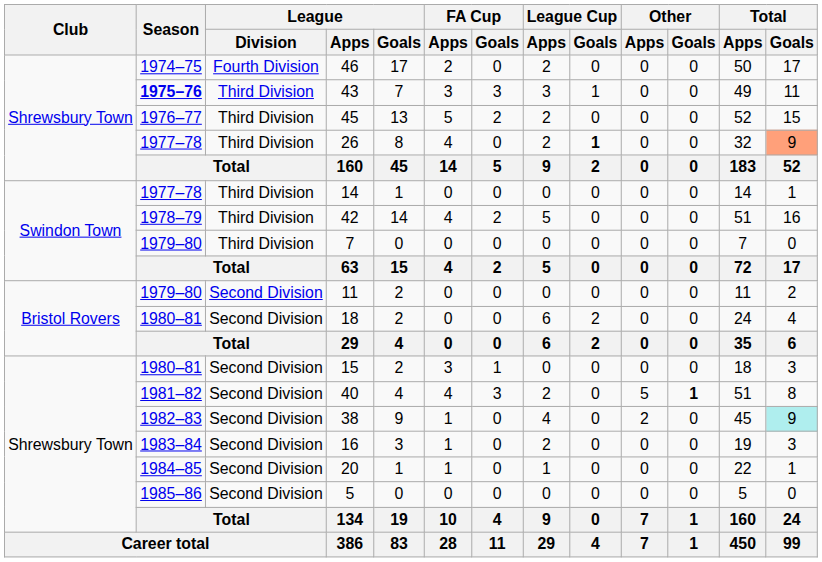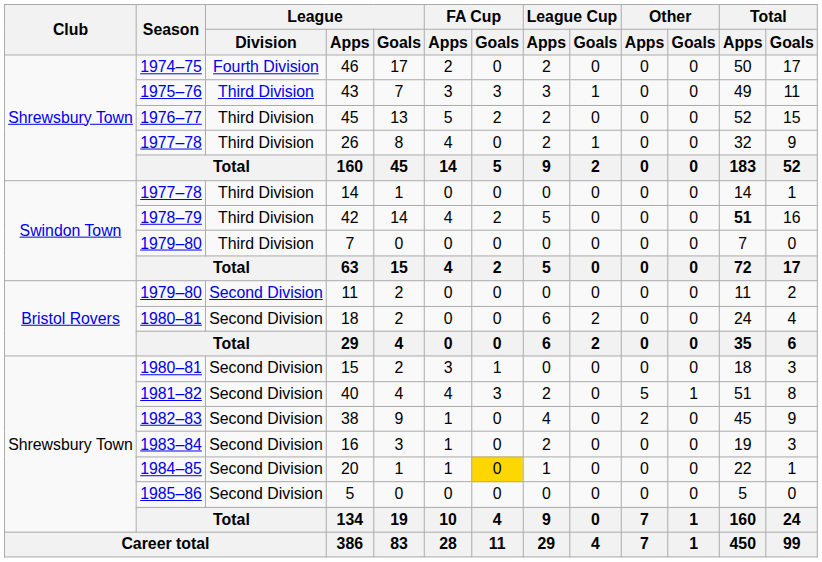(171, 92) bold -> (171, 92) normal
(595, 142) bold -> (595, 142) normal
(792, 142) lightsalmon background -> (792, 142) no background
(743, 218) normal -> (743, 218) bold
(694, 393) bold -> (694, 393) normal
(792, 419) paleturquoise background -> (792, 419) no background
(497, 469) no background -> (497, 469) gold background
